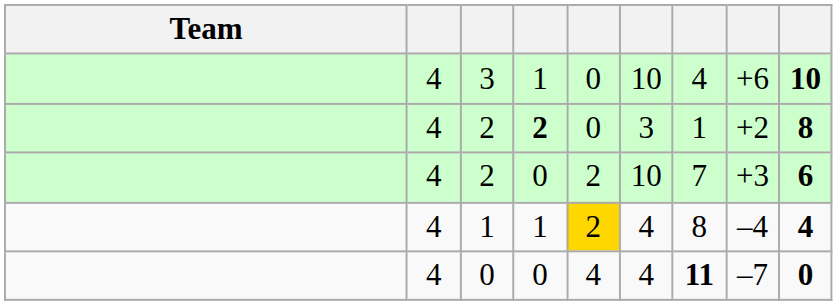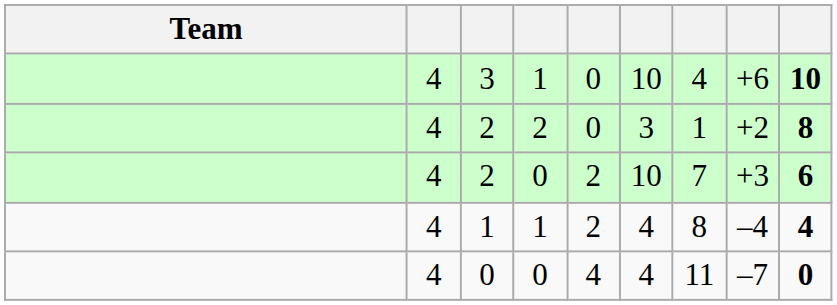(540, 127) bold -> (540, 127) normal
(593, 226) gold background -> (593, 226) no background
(699, 275) bold -> (699, 275) normal
